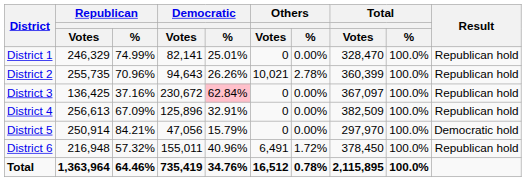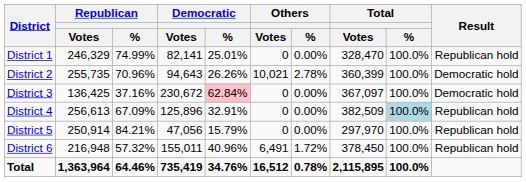(477, 74) Republican hold -> (476, 74) Democratic hold
(477, 93) Republican hold -> (476, 93) Democratic hold
(409, 111) no background -> (409, 111) lightblue background
(476, 130) Democratic hold -> (477, 130) Republican hold
